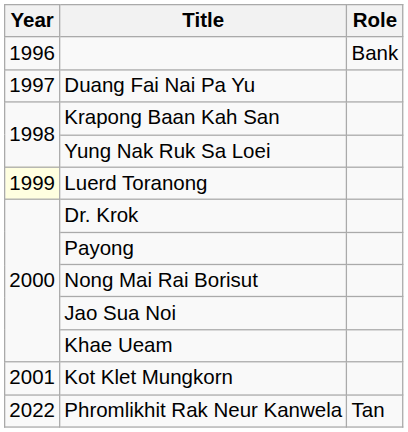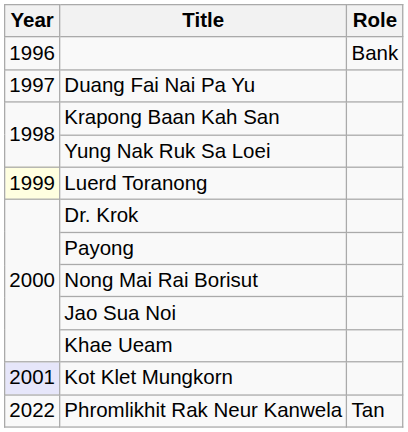(32, 378) no background -> (32, 378) lavender background
